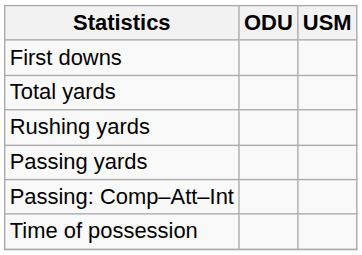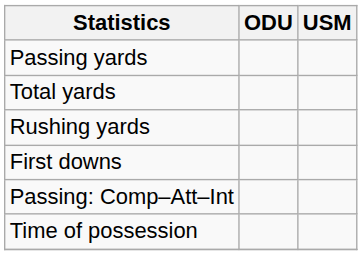rows swapped: (66, 57) <-> (79, 161)
